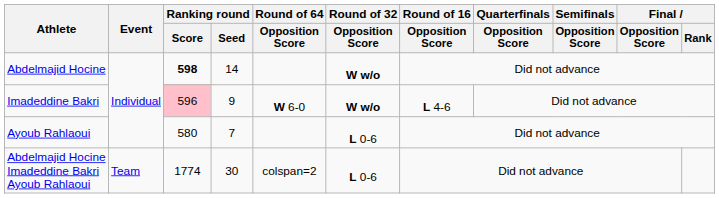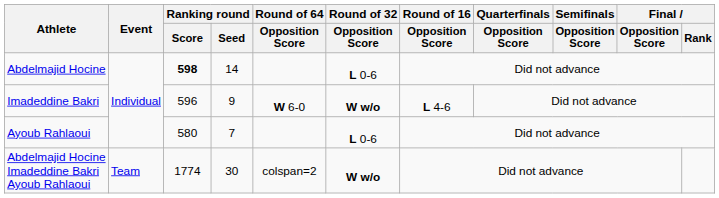(363, 76) W w/o -> (363, 76) L 0-6
(187, 101) pink background -> (187, 101) no background
(363, 178) L 0-6 -> (363, 178) W w/o
